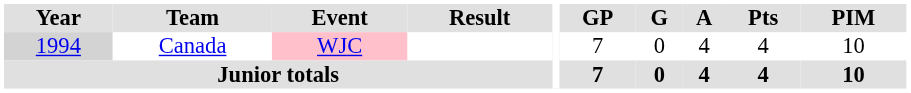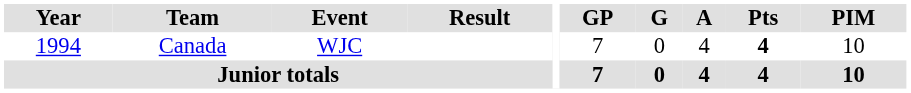(58, 46) lightgrey background -> (58, 46) no background
(340, 46) pink background -> (340, 46) no background
(763, 46) normal -> (763, 46) bold
